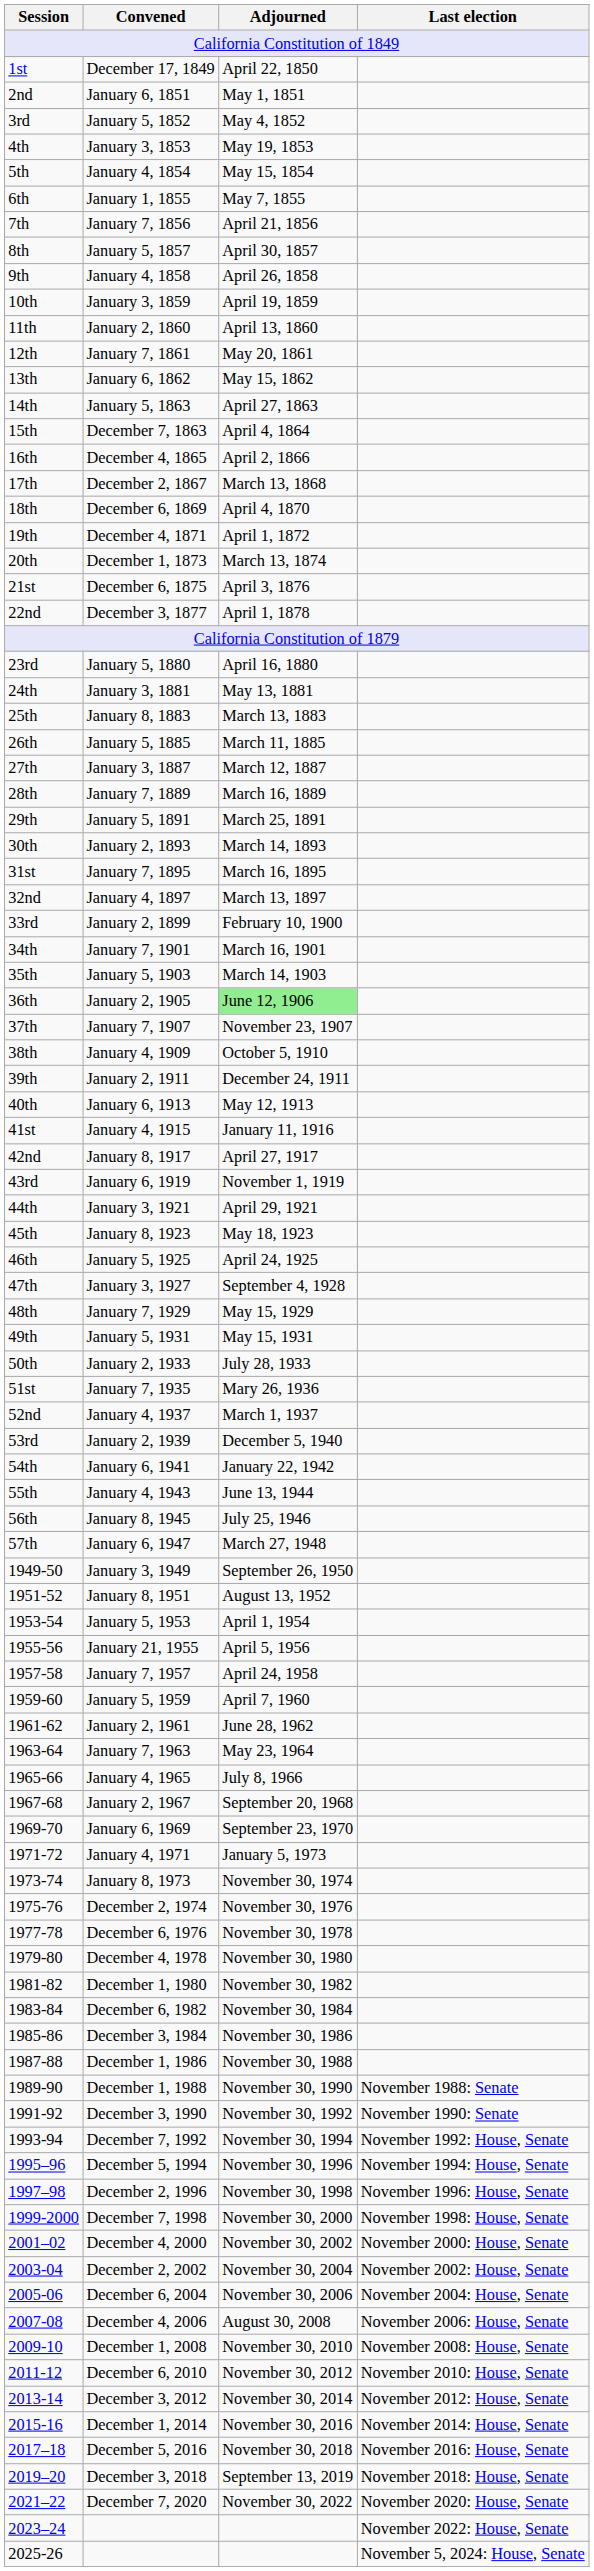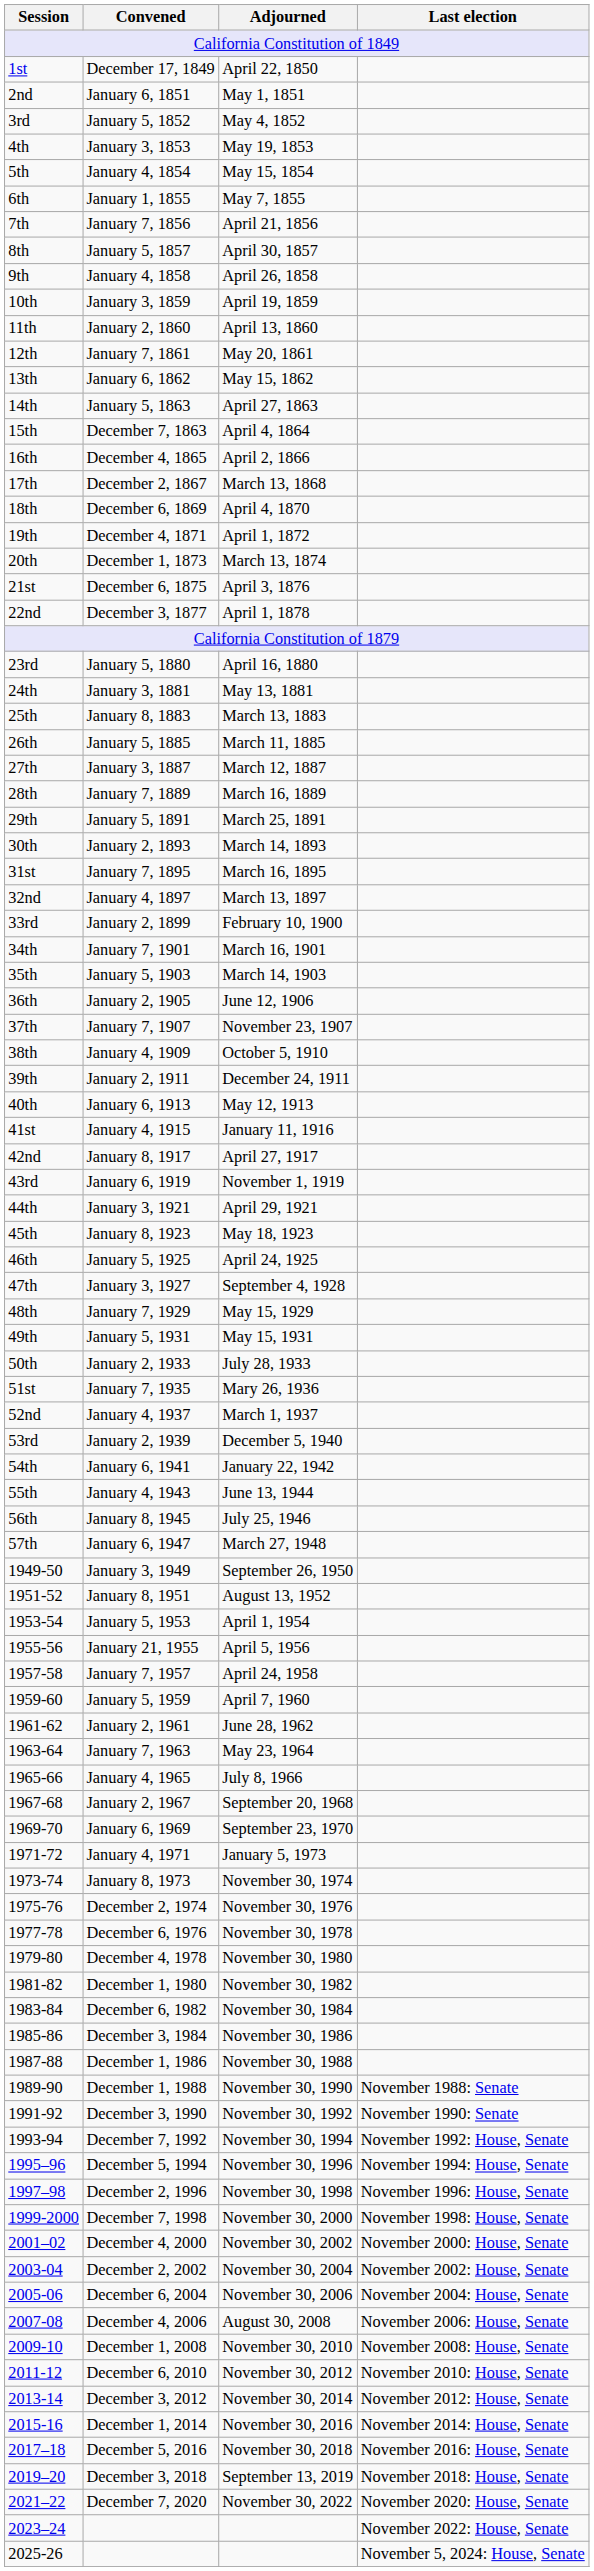(268, 1000) lightgreen background -> (268, 1000) no background
